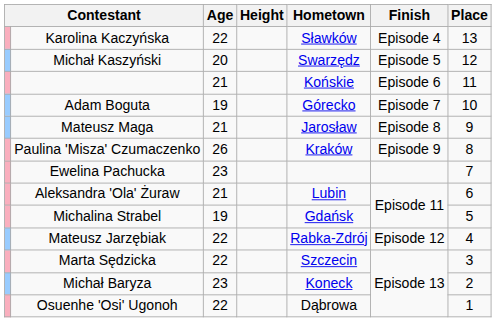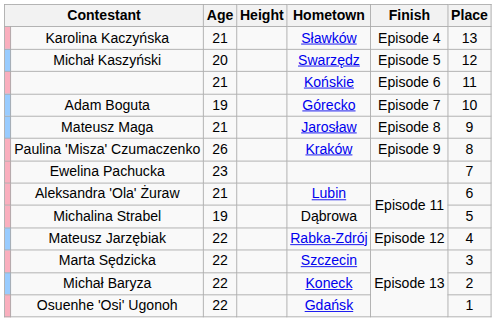(220, 37) 22 -> (220, 37) 21
(329, 216) Gdańsk -> (329, 216) Dąbrowa
(220, 283) 23 -> (220, 283) 22
(329, 305) Dąbrowa -> (329, 305) Gdańsk
